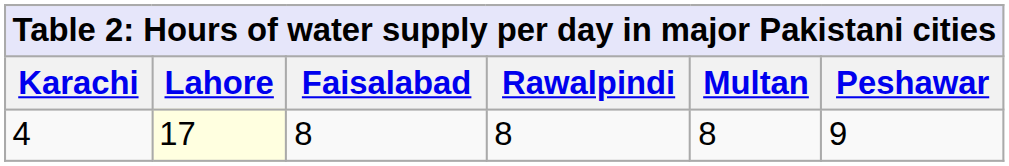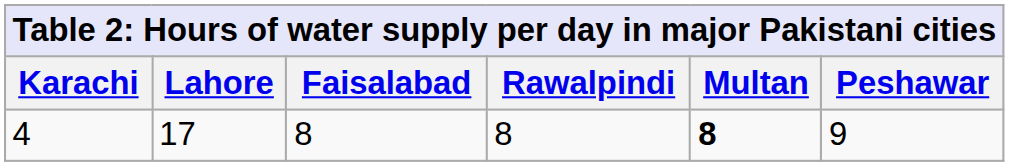(178, 134) lightyellow background -> (178, 134) no background
(707, 134) normal -> (707, 134) bold
